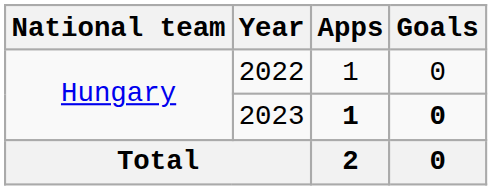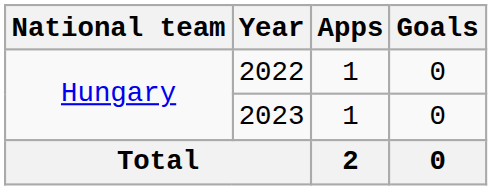(351, 117) bold -> (351, 117) normal
(438, 117) bold -> (438, 117) normal
